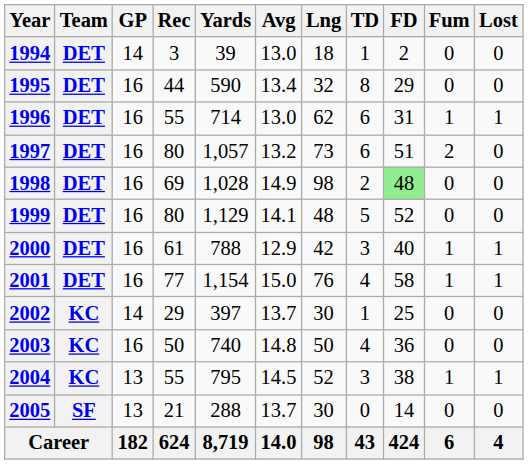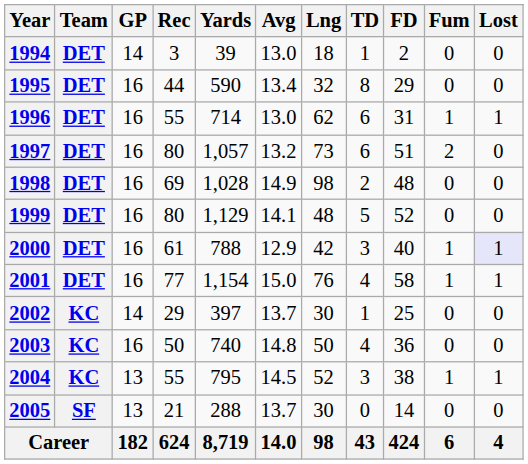(404, 183) lightgreen background -> (404, 183) no background
(498, 248) no background -> (498, 248) lavender background
